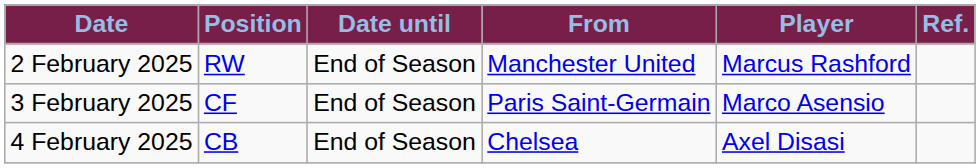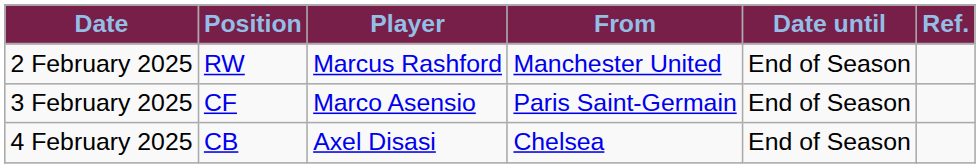columns swapped: (816, 24) <-> (394, 24)
